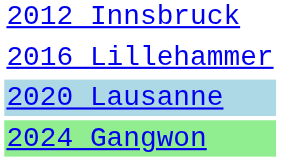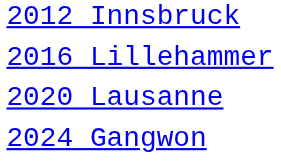(115, 98) lightblue background -> (115, 98) no background
(107, 138) lightgreen background -> (107, 138) no background
